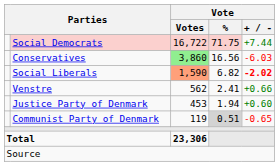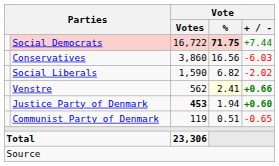(225, 42) normal -> (225, 42) bold
(193, 58) lightgreen background -> (193, 58) no background
(193, 73) lightsalmon background -> (193, 73) no background
(258, 73) bold -> (258, 73) normal
(228, 88) no background -> (228, 88) lightyellow background
(258, 88) normal -> (258, 88) bold
(198, 104) normal -> (198, 104) bold
(258, 104) normal -> (258, 104) bold
(228, 119) lightgrey background -> (228, 119) no background
